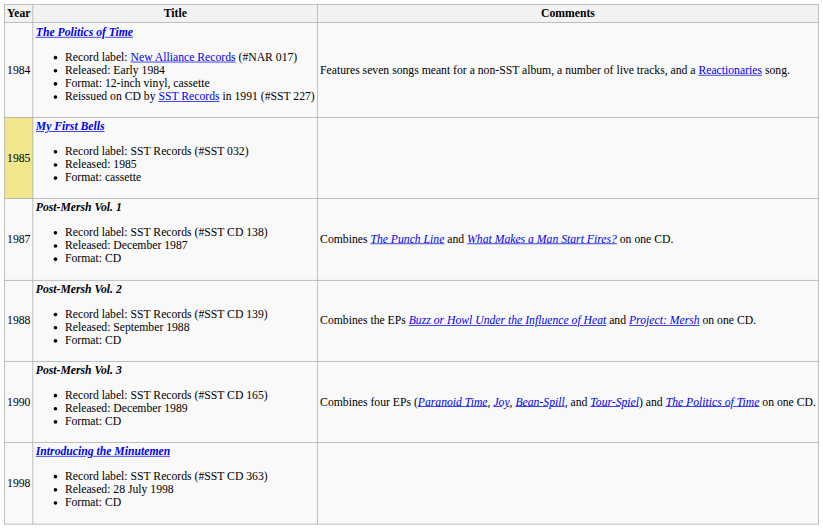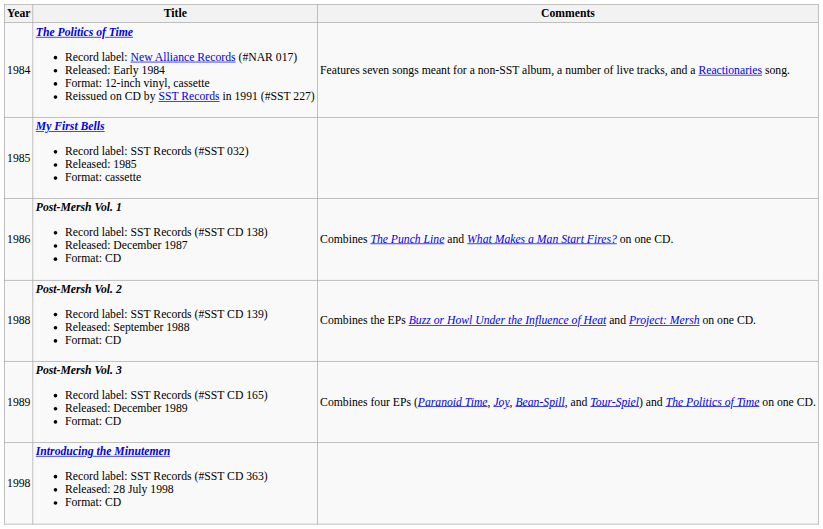(19, 158) khaki background -> (19, 158) no background
(19, 239) 1987 -> (19, 239) 1986
(19, 402) 1990 -> (19, 402) 1989
